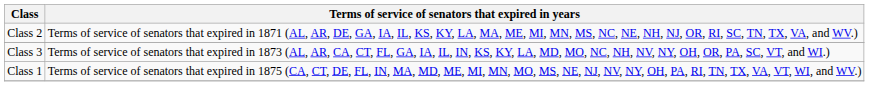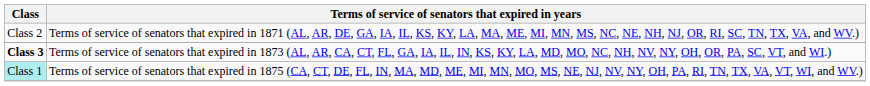(25, 52) normal -> (25, 52) bold
(25, 71) no background -> (25, 71) paleturquoise background
